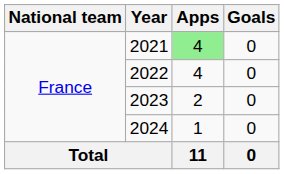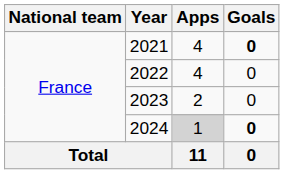(198, 45) lightgreen background -> (198, 45) no background
(251, 45) normal -> (251, 45) bold
(198, 127) no background -> (198, 127) lightgrey background
(251, 127) normal -> (251, 127) bold
